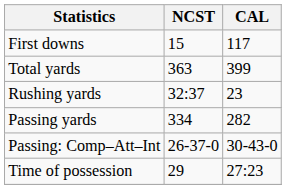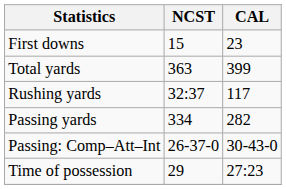(238, 43) 117 -> (235, 43) 23
(235, 94) 23 -> (238, 94) 117
